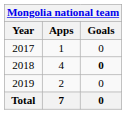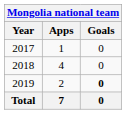(101, 65) bold -> (101, 65) normal
(101, 83) normal -> (101, 83) bold
